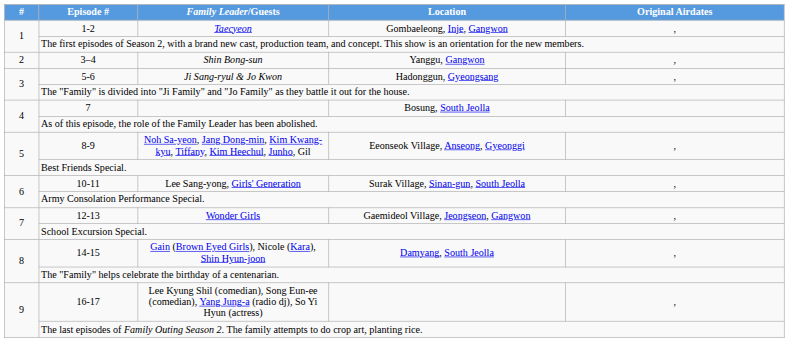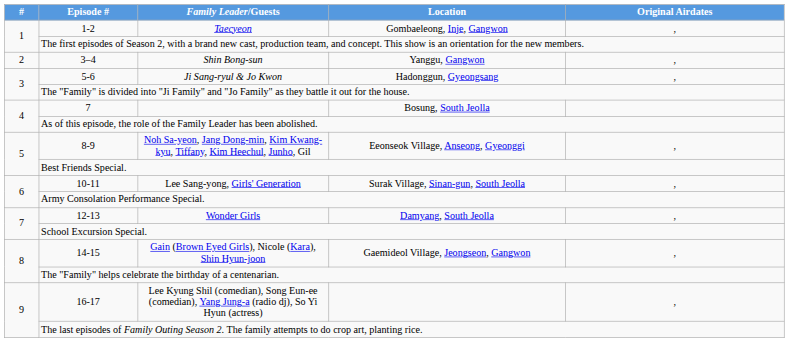(447, 215) Gaemideol Village, Jeongseon, Gangwon -> (447, 215) Damyang, South Jeolla
(447, 253) Damyang, South Jeolla -> (447, 253) Gaemideol Village, Jeongseon, Gangwon
